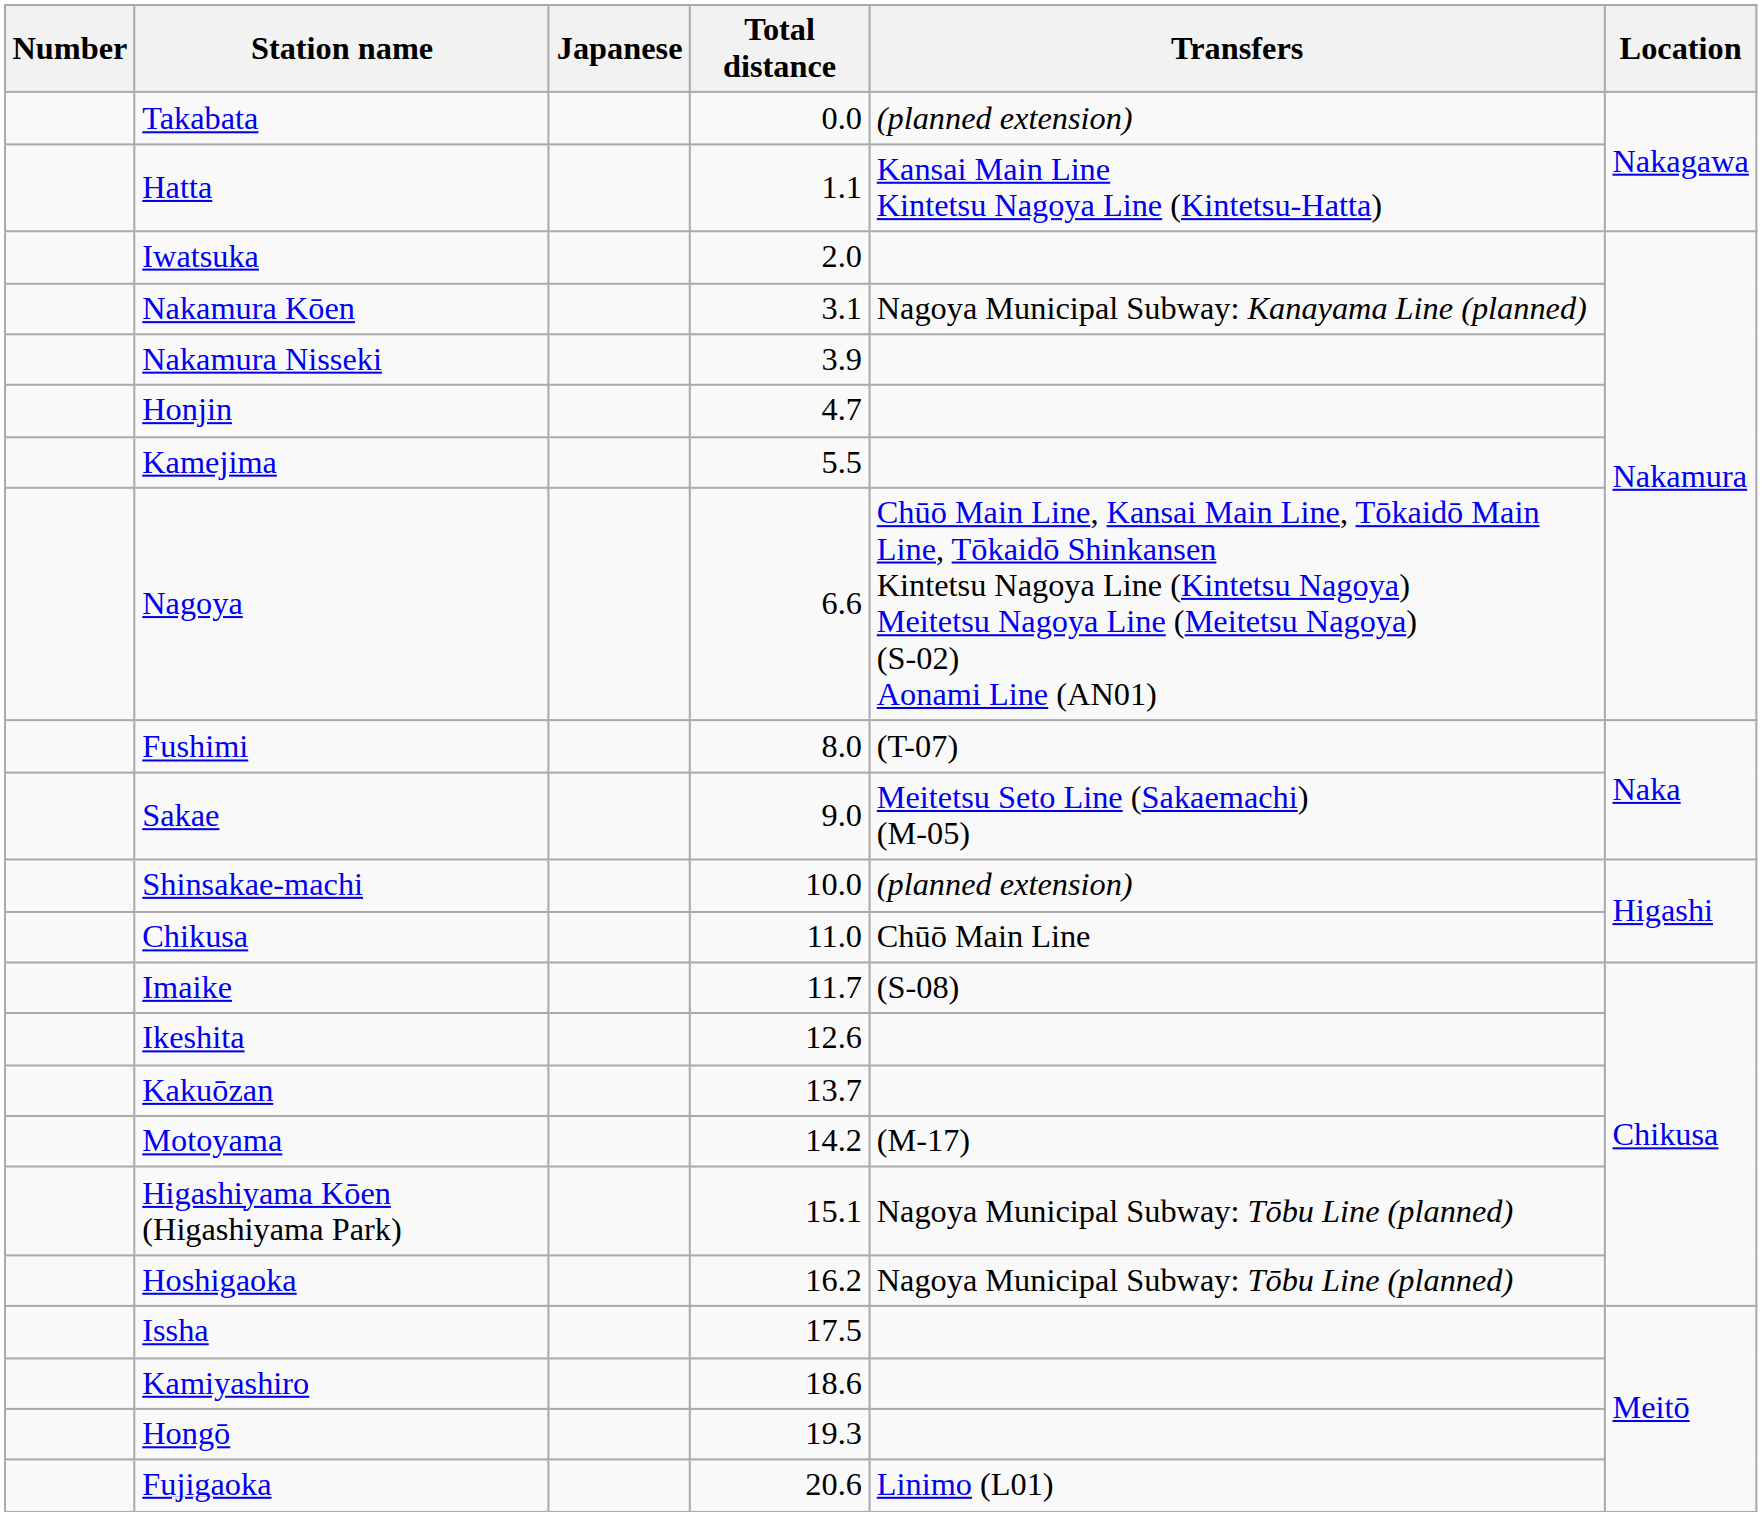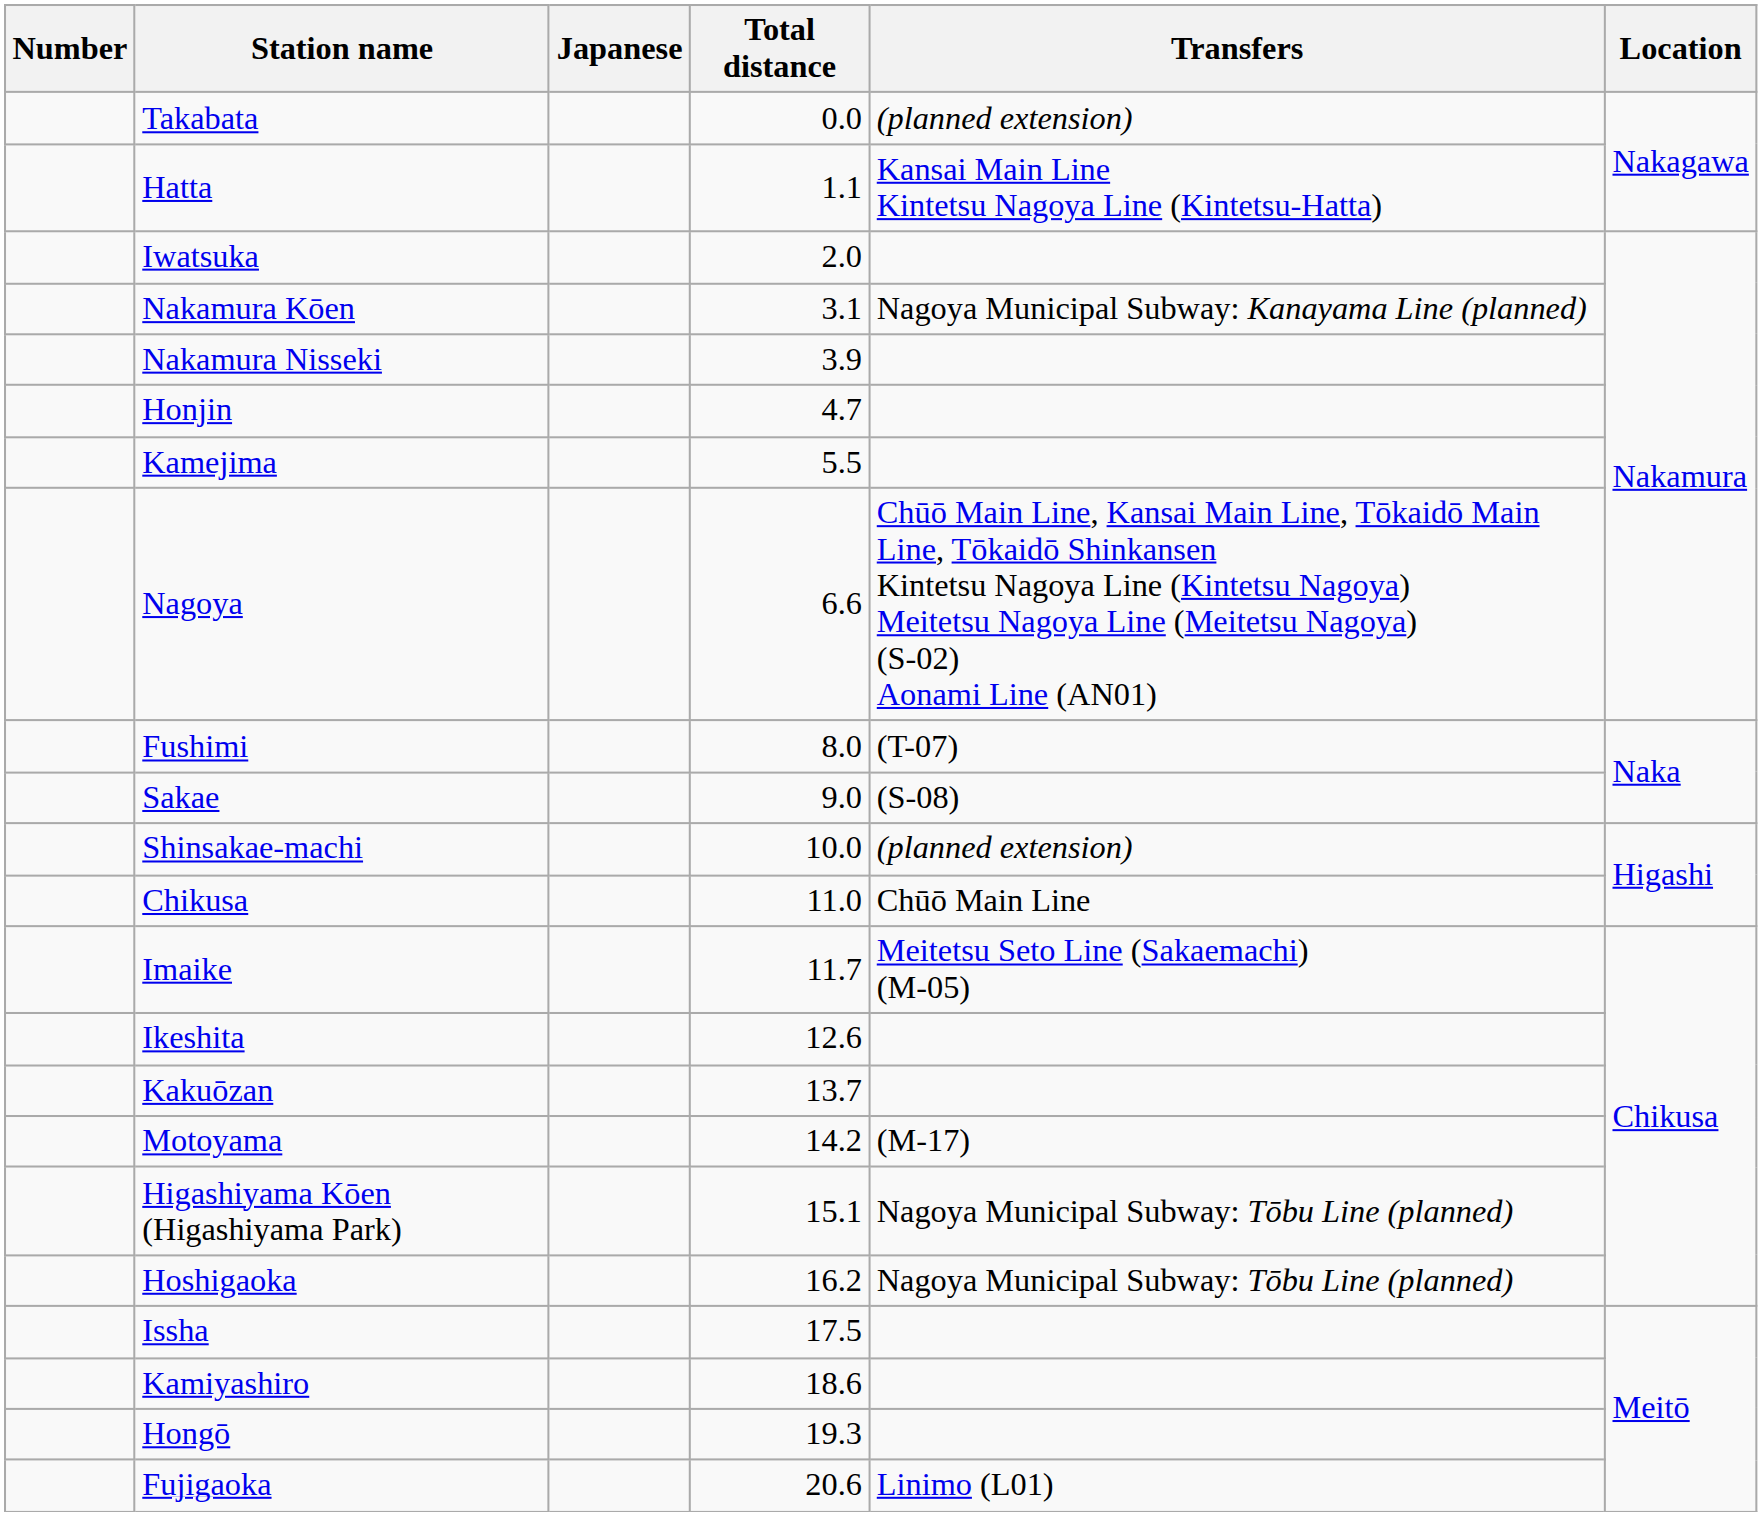(1093, 815) Meitetsu Seto Line (Sakaemachi) (M-05) -> (918, 797) (S-08)
(918, 987) (S-08) -> (1093, 969) Meitetsu Seto Line (Sakaemachi) (M-05)
